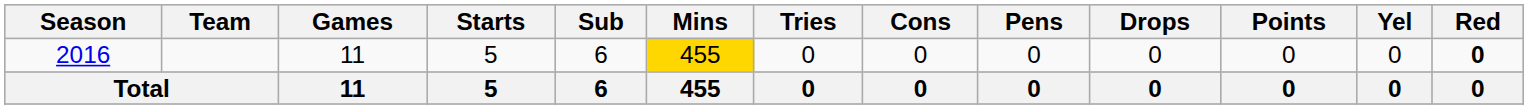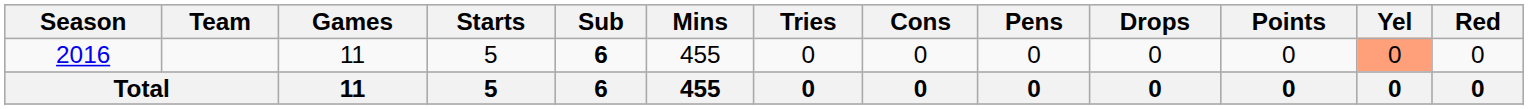(601, 54) normal -> (601, 54) bold
(700, 54) gold background -> (700, 54) no background
(1395, 54) no background -> (1395, 54) lightsalmon background
(1478, 54) bold -> (1478, 54) normal
